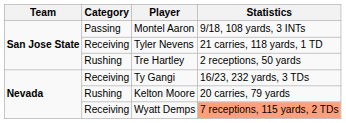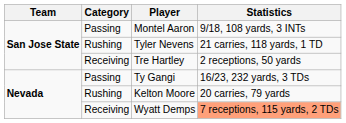(107, 45) Receiving -> (103, 45) Rushing
(103, 61) Rushing -> (107, 61) Receiving
(107, 77) Receiving -> (102, 77) Passing
